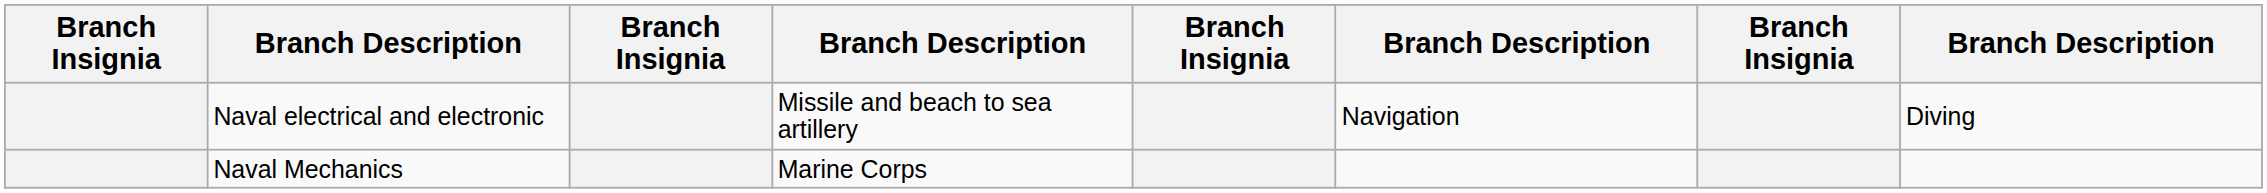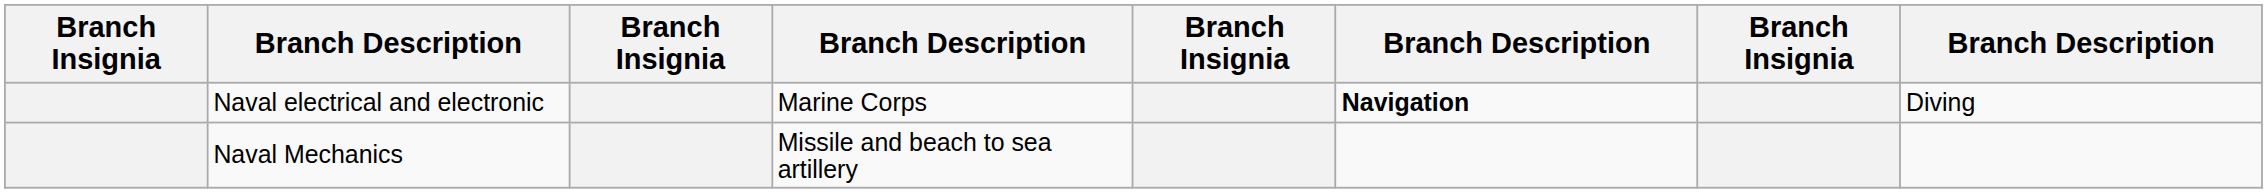(915, 116) Missile and beach to sea artillery -> (852, 103) Marine Corps
(1401, 116) normal -> (1405, 103) bold
(852, 169) Marine Corps -> (915, 155) Missile and beach to sea artillery
